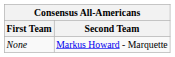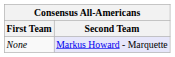(112, 44) no background -> (112, 44) lavender background
